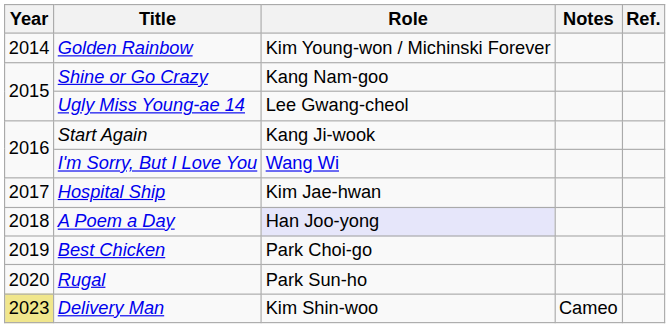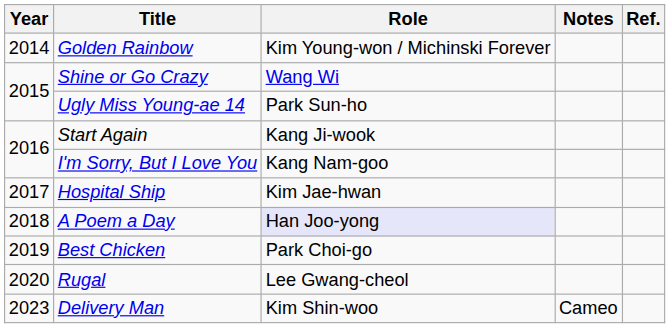(327, 76) Kang Nam-goo -> (302, 76) Wang Wi
(337, 105) Lee Gwang-cheol -> (316, 105) Park Sun-ho
(302, 163) Wang Wi -> (327, 163) Kang Nam-goo
(316, 279) Park Sun-ho -> (337, 279) Lee Gwang-cheol
(29, 308) khaki background -> (29, 308) no background
